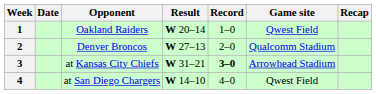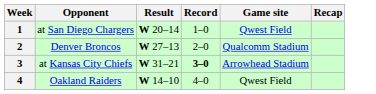- column: (48, 13)
(112, 30) Oakland Raiders -> (86, 30) at San Diego Chargers
(112, 81) at San Diego Chargers -> (86, 81) Oakland Raiders
